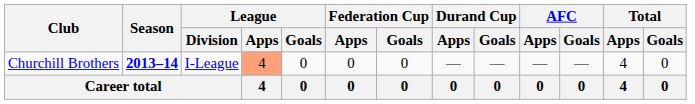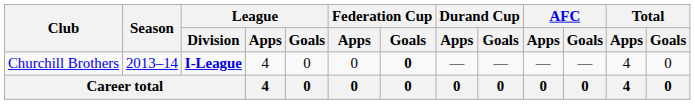(152, 63) bold -> (152, 63) normal
(212, 63) normal -> (213, 63) bold
(262, 63) lightsalmon background -> (265, 63) no background
(405, 63) normal -> (408, 63) bold
